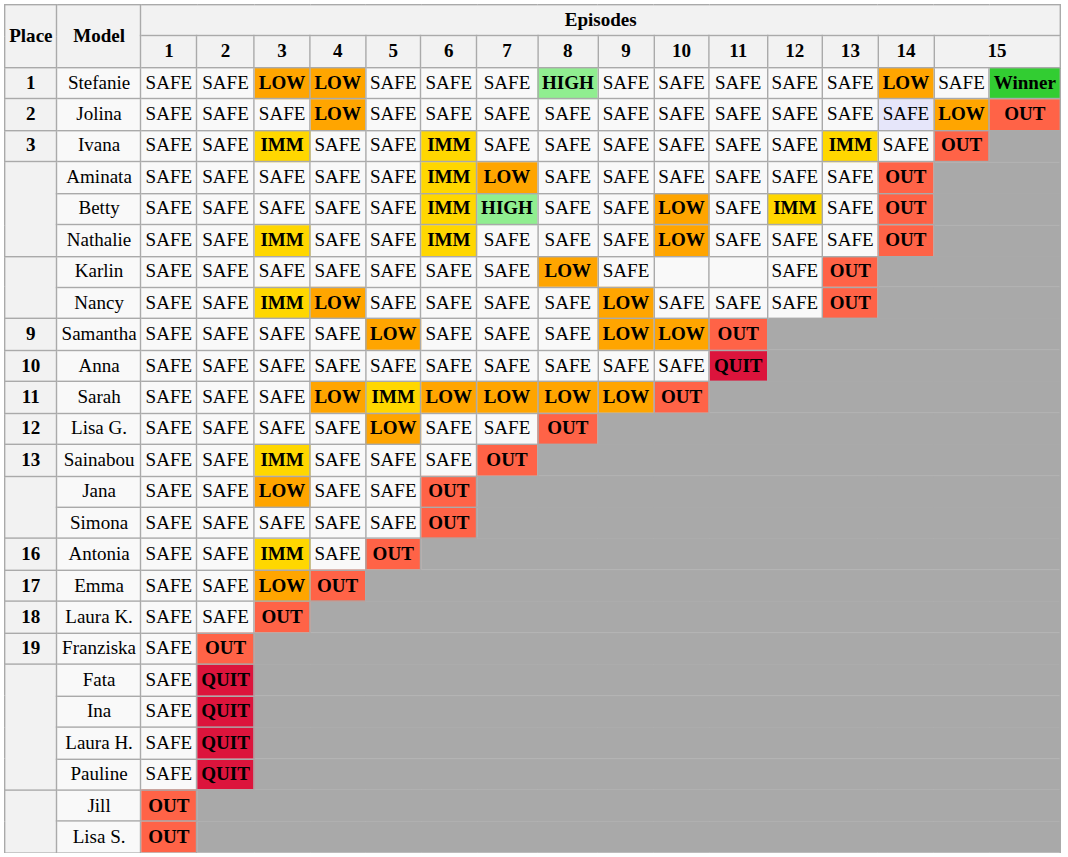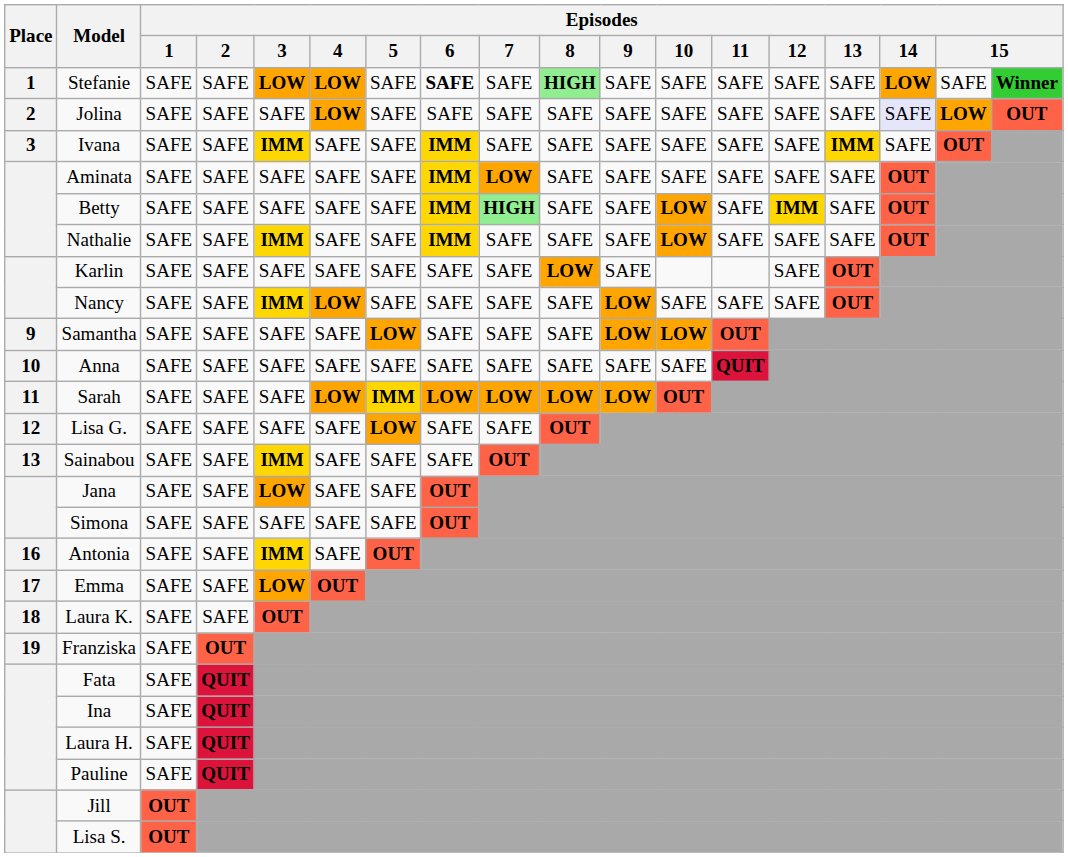(449, 82) normal -> (450, 82) bold
